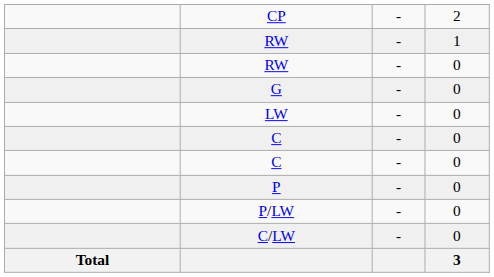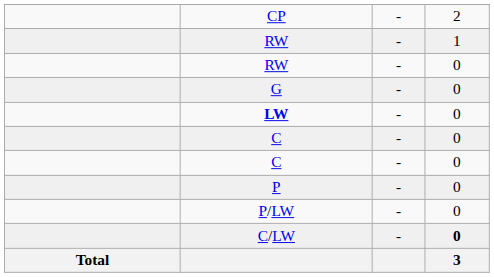(276, 114) normal -> (276, 114) bold
(457, 235) normal -> (457, 235) bold
